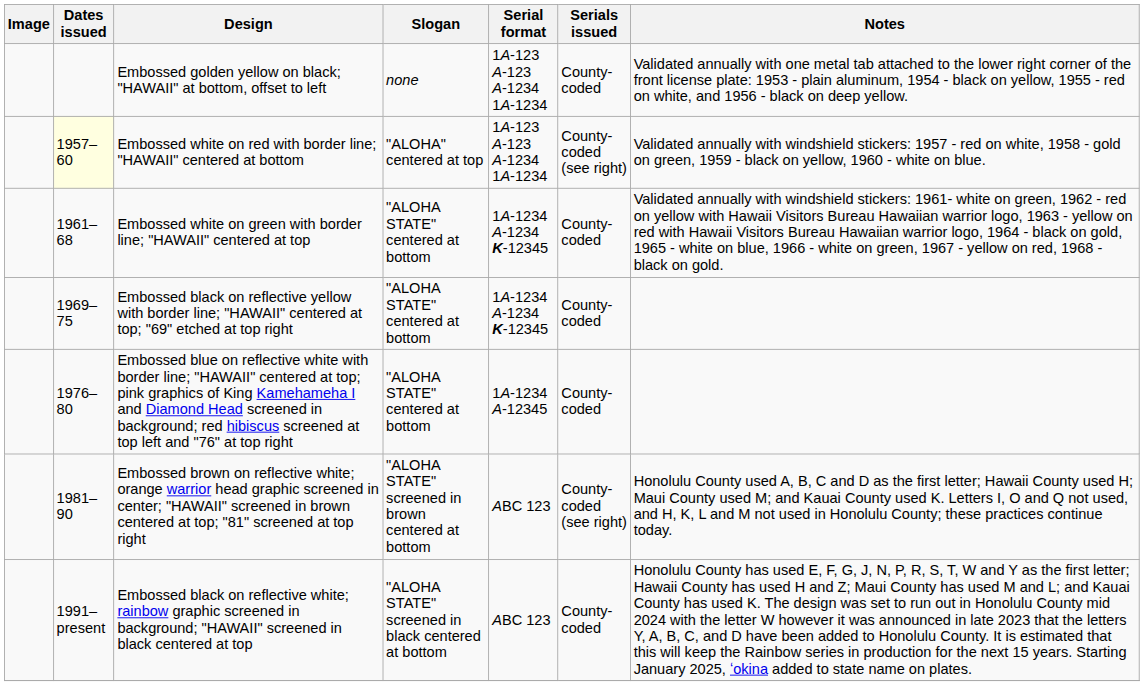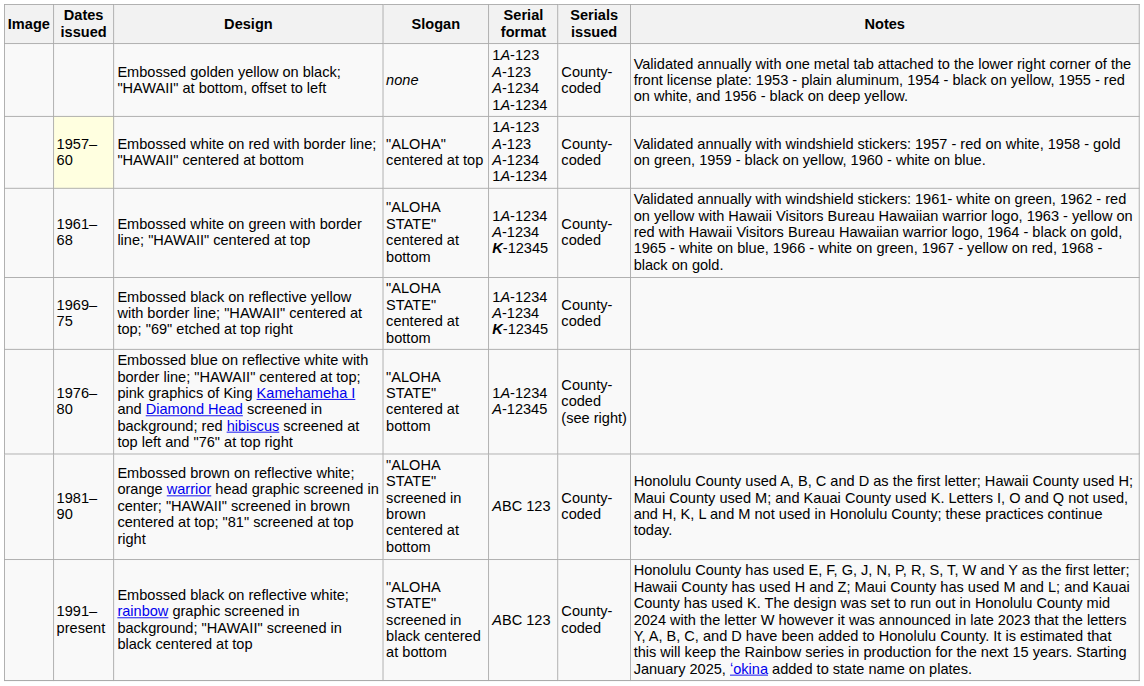(594, 152) County-coded (see right) -> (587, 152) County-coded
(587, 401) County-coded -> (594, 401) County-coded (see right)
(594, 506) County-coded (see right) -> (587, 506) County-coded
